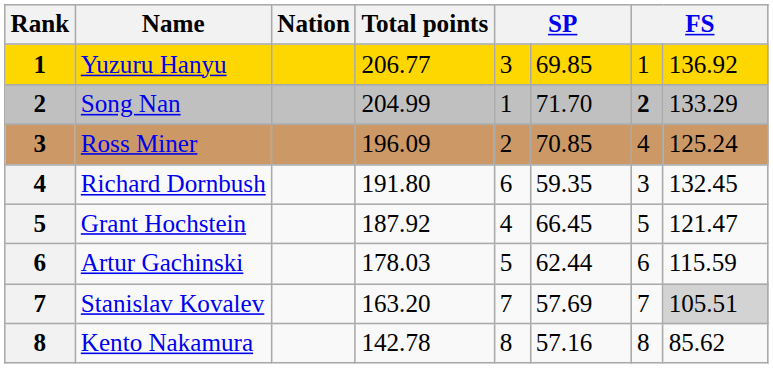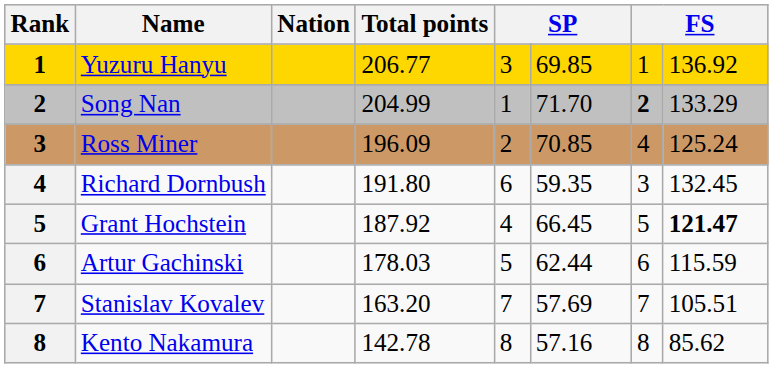(703, 223) normal -> (703, 223) bold
(703, 303) lightgrey background -> (703, 303) no background
